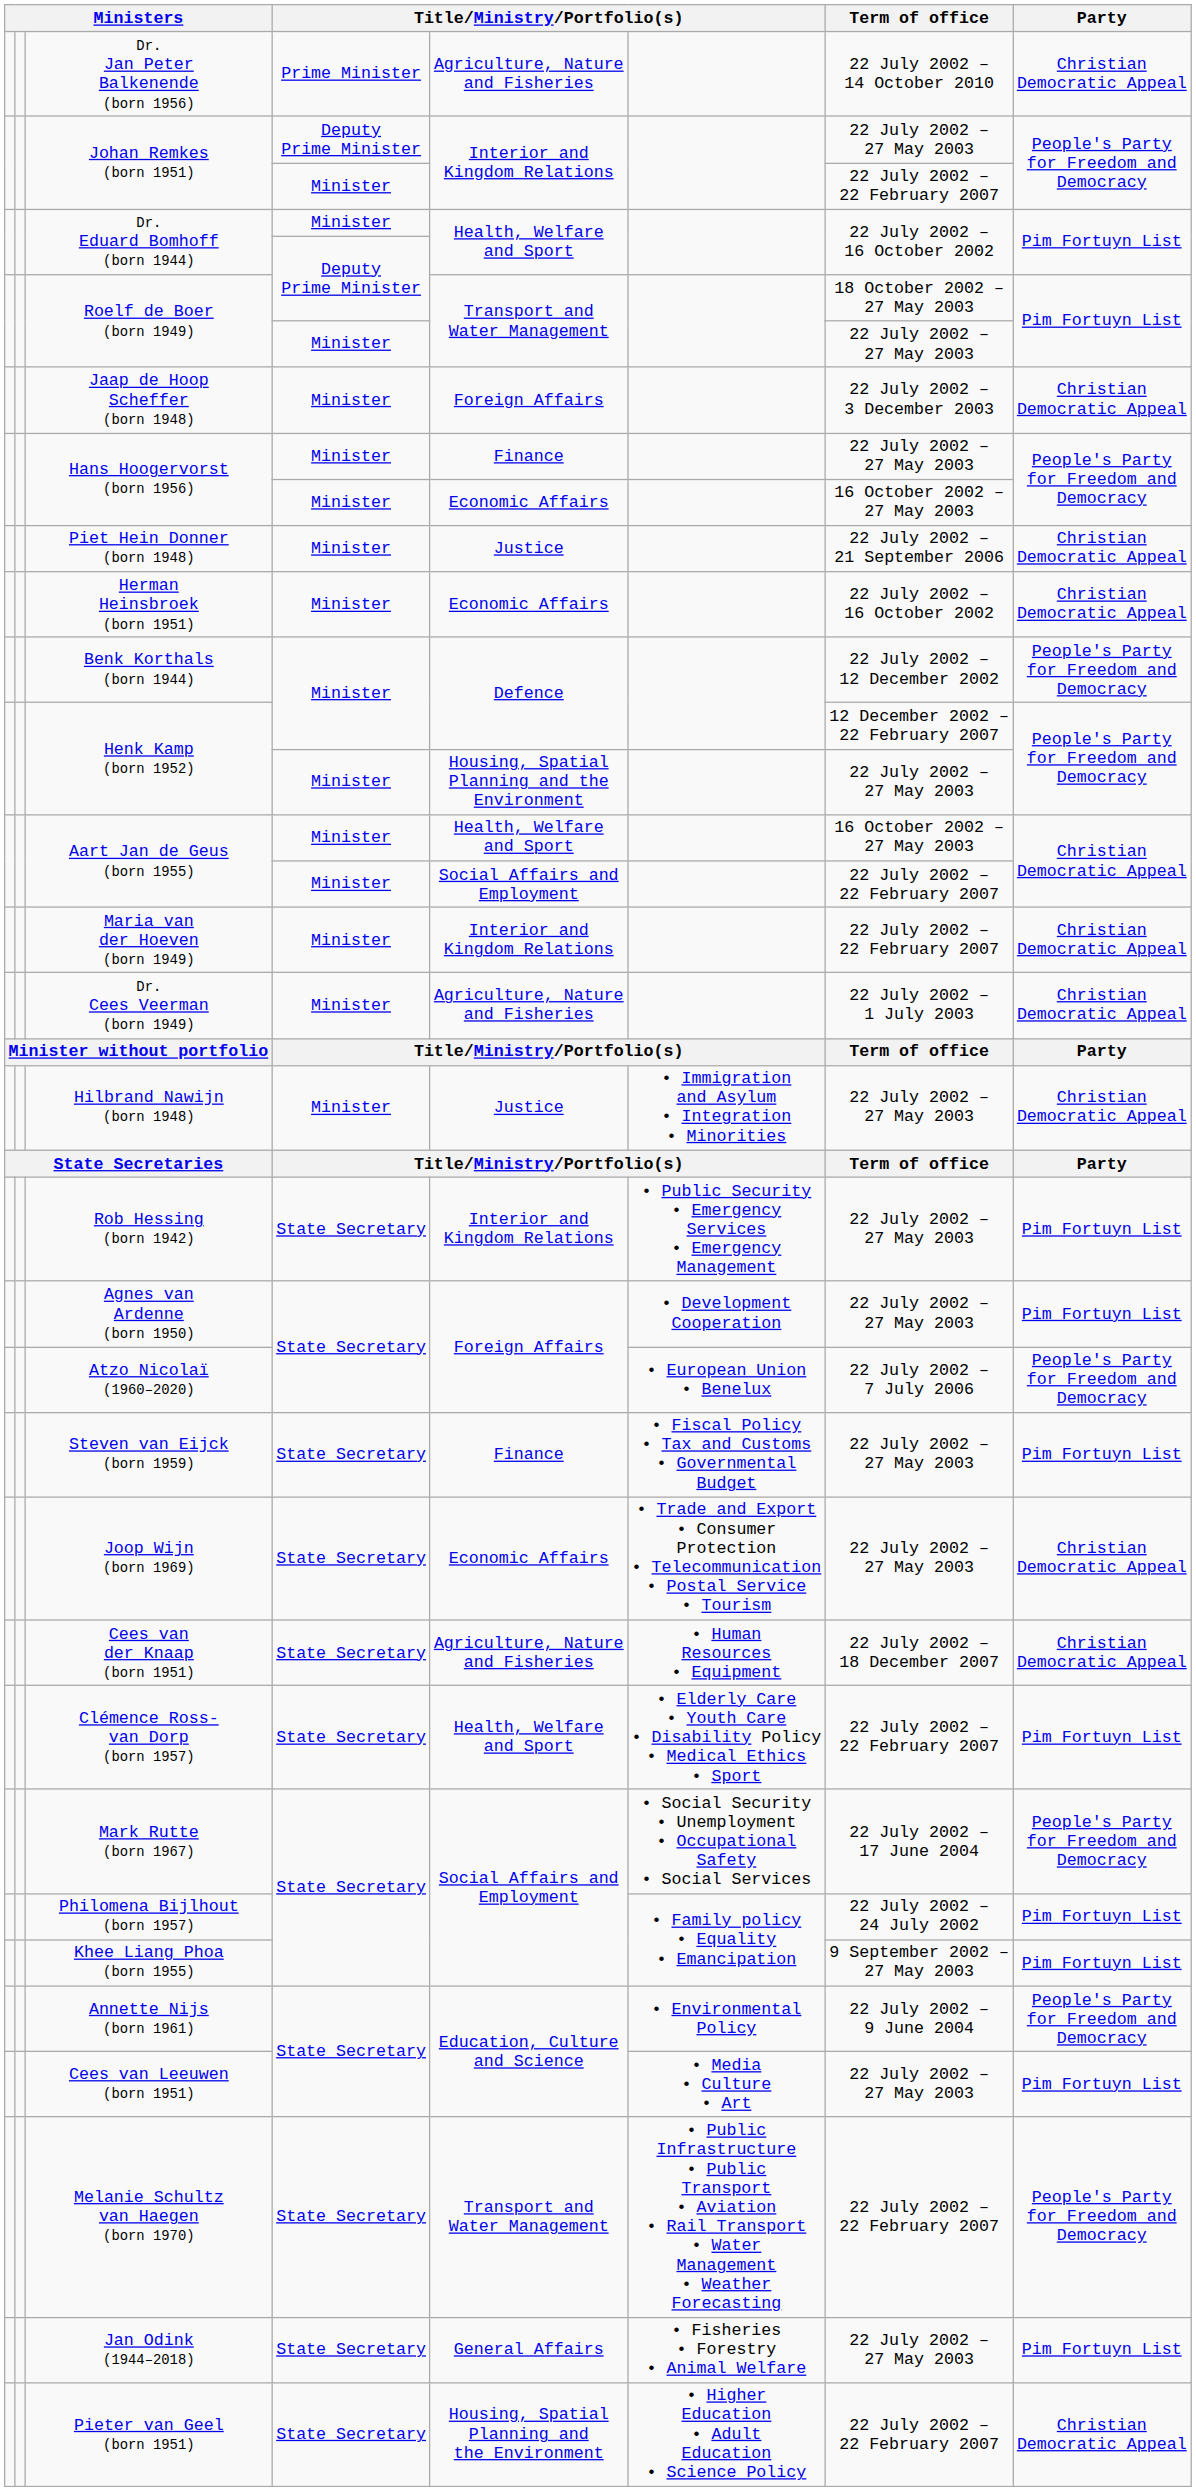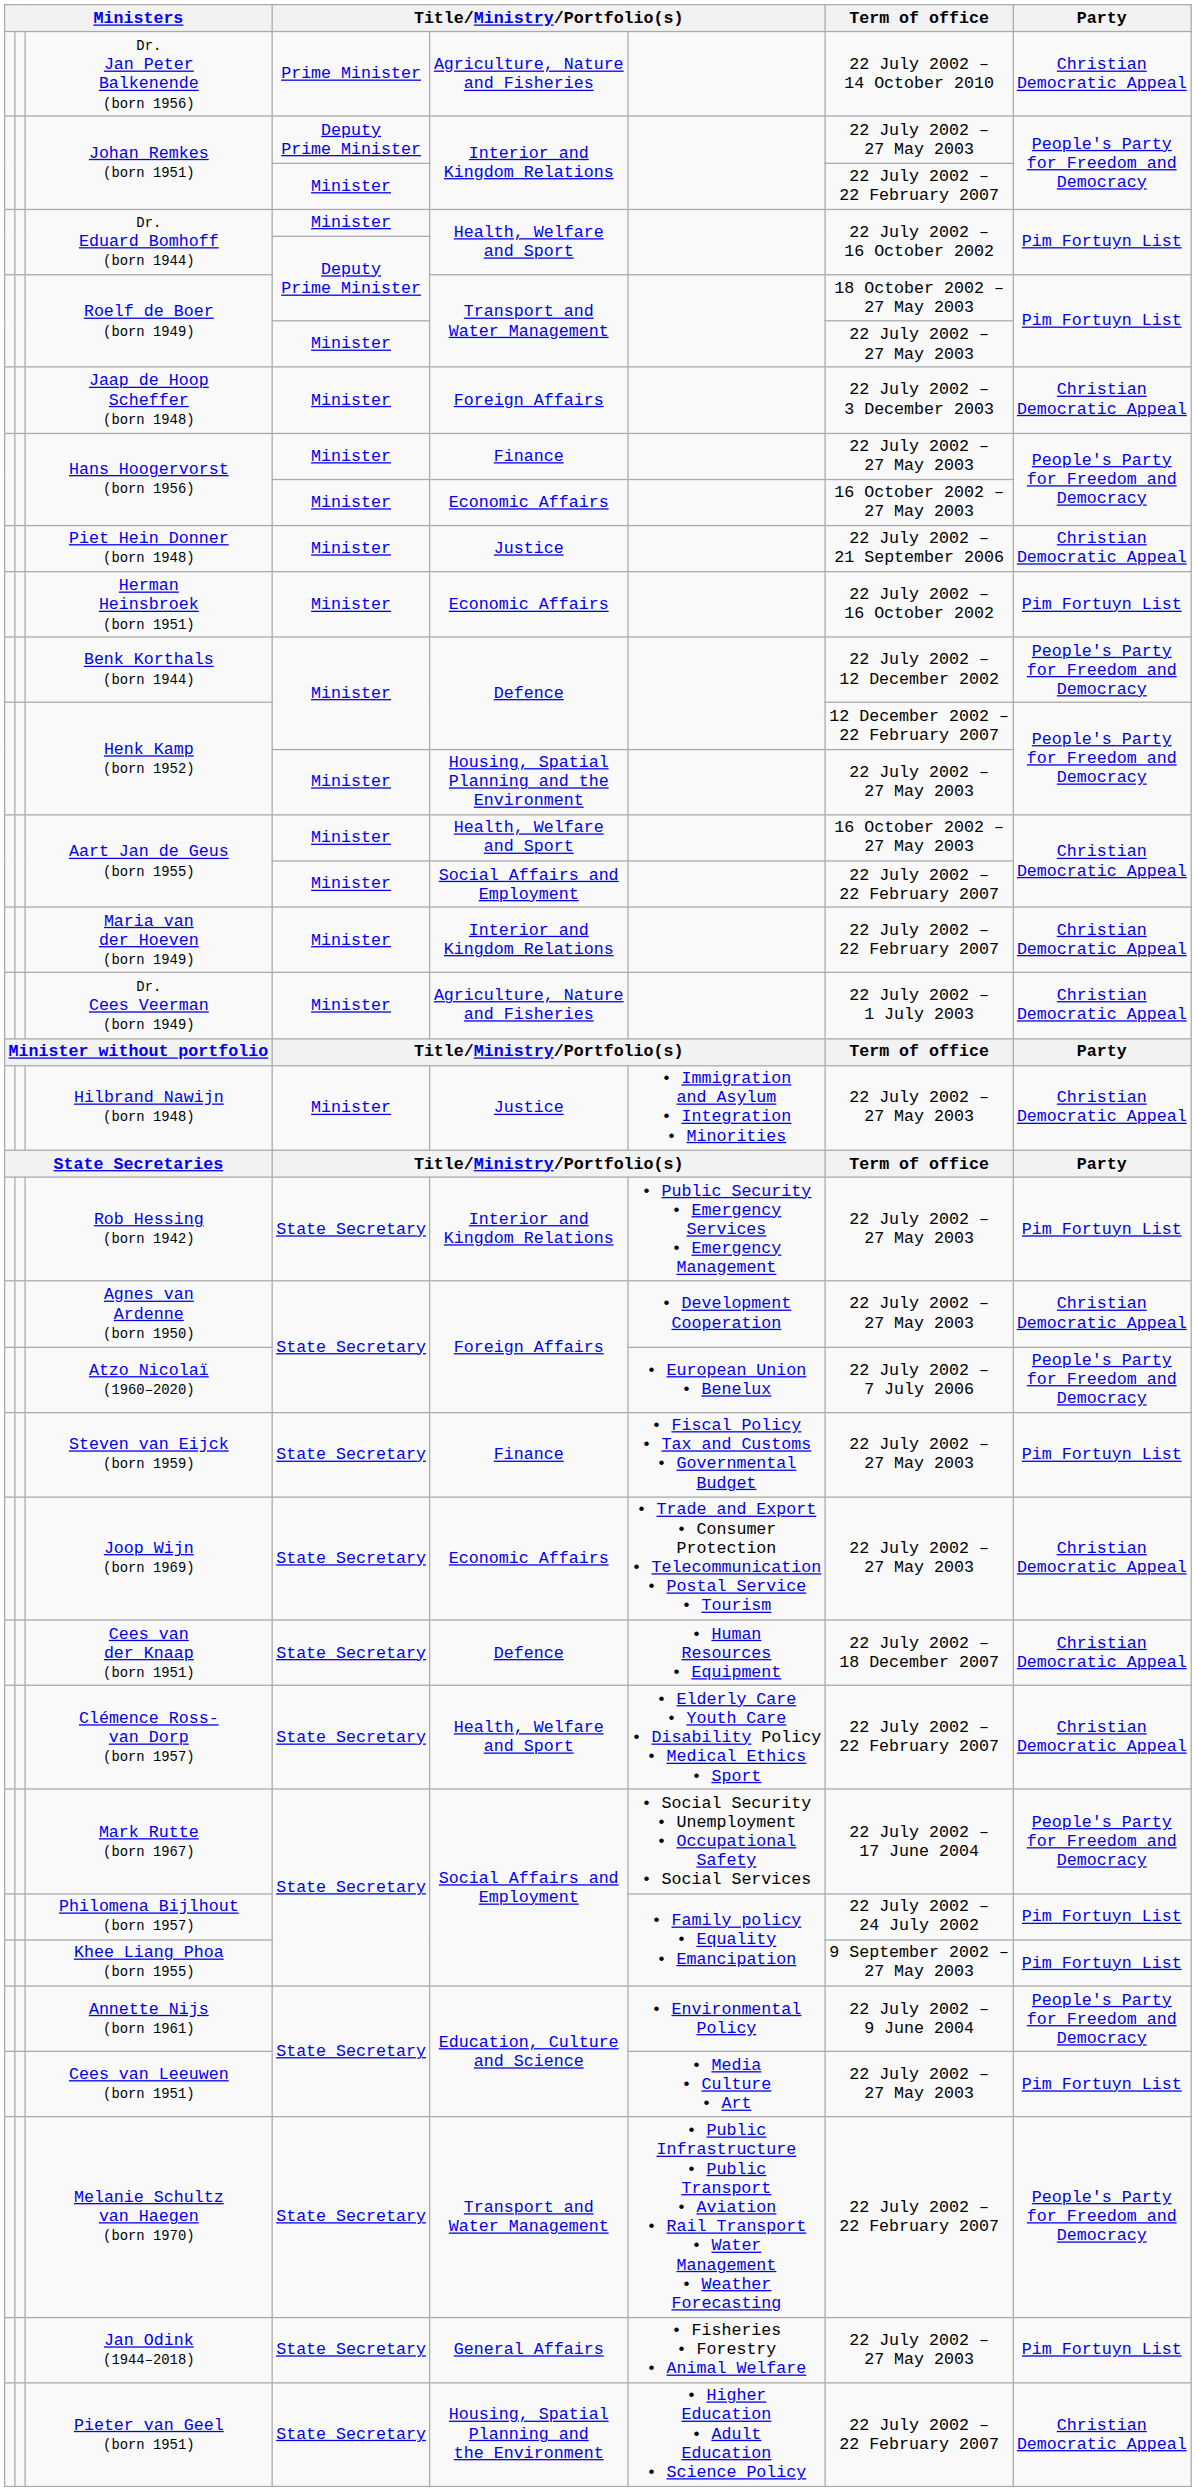(1102, 605) Christian Democratic Appeal -> (1102, 605) Pim Fortuyn List
(1102, 1314) Pim Fortuyn List -> (1102, 1314) Christian Democratic Appeal
(529, 1653) Agriculture, Nature and Fisheries -> (529, 1653) Defence
(1102, 1738) Pim Fortuyn List -> (1102, 1738) Christian Democratic Appeal
